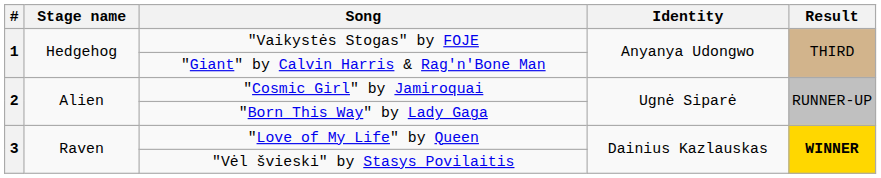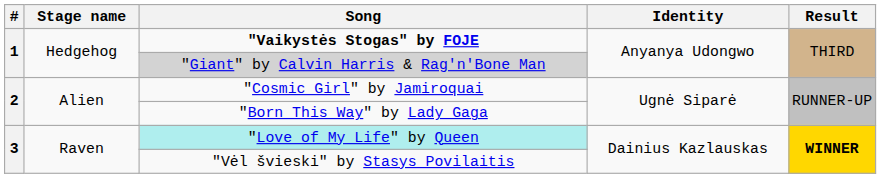(363, 41) normal -> (363, 41) bold
(363, 65) no background -> (363, 65) lightgrey background
(363, 137) no background -> (363, 137) paleturquoise background
